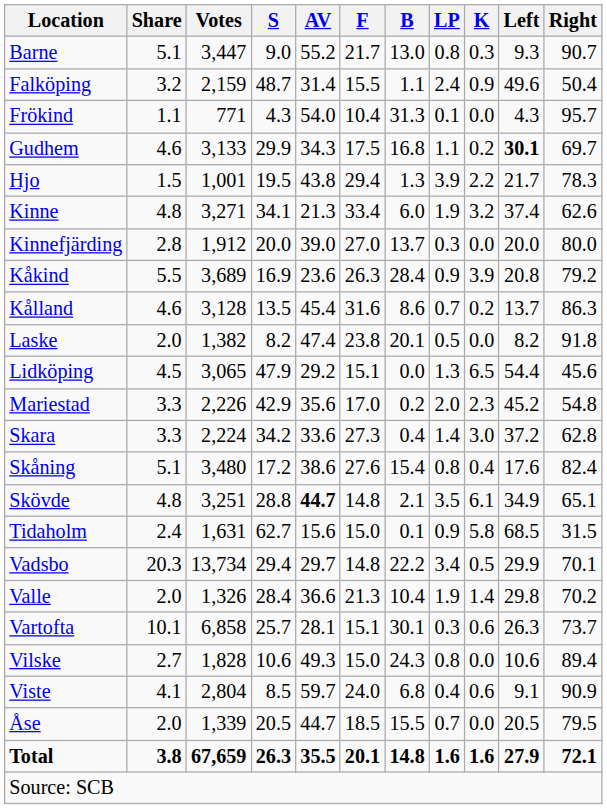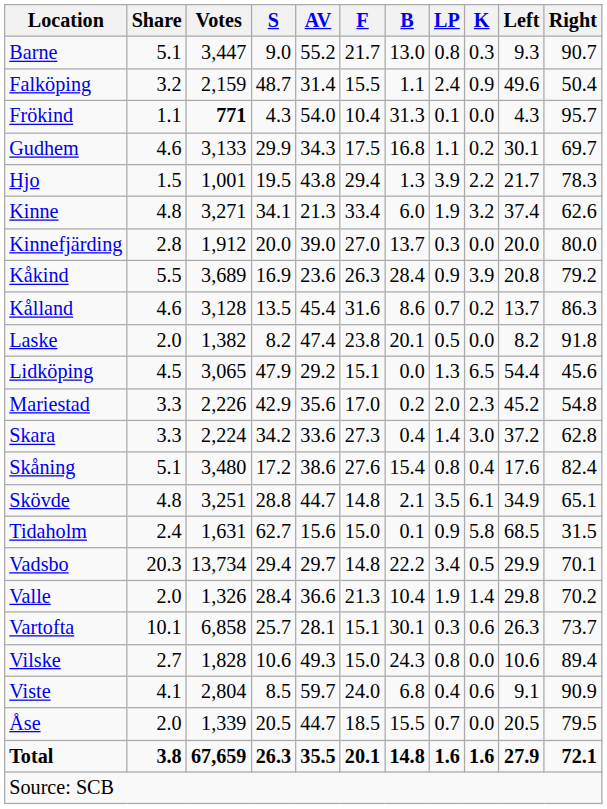(231, 116) normal -> (231, 116) bold
(522, 148) bold -> (522, 148) normal
(318, 500) bold -> (318, 500) normal
